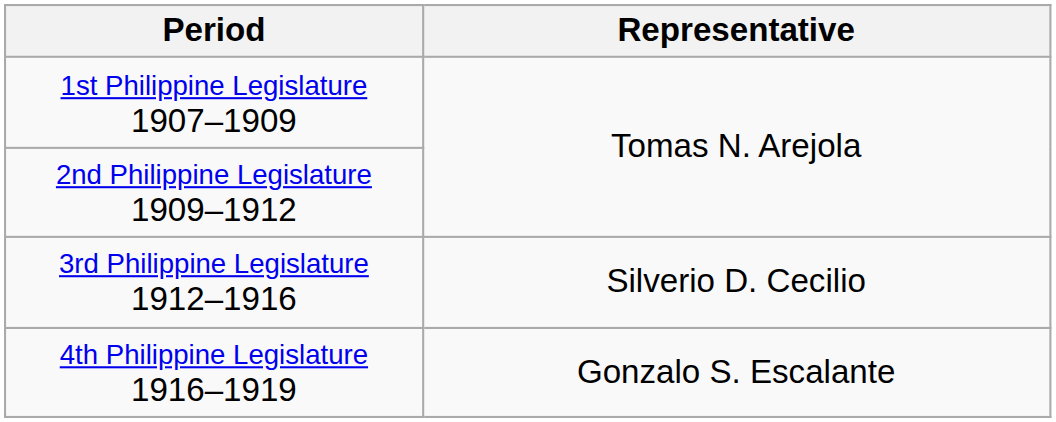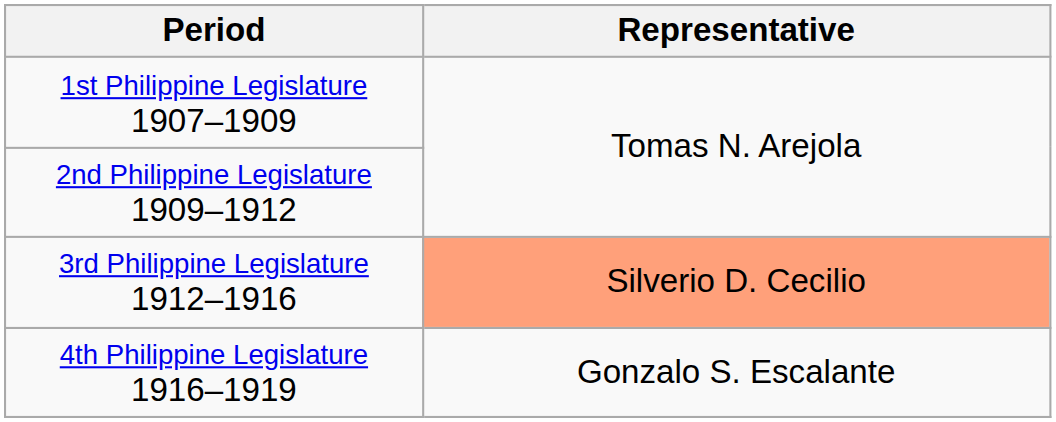(736, 281) no background -> (736, 281) lightsalmon background
